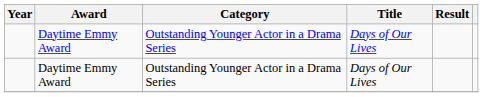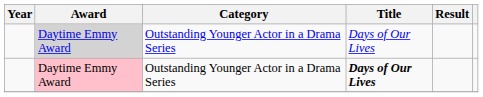(78, 41) no background -> (78, 41) lightgrey background
(78, 75) no background -> (78, 75) pink background
(381, 75) normal -> (380, 75) bold
